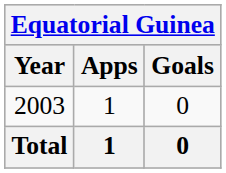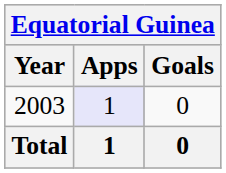(109, 106) no background -> (109, 106) lavender background
